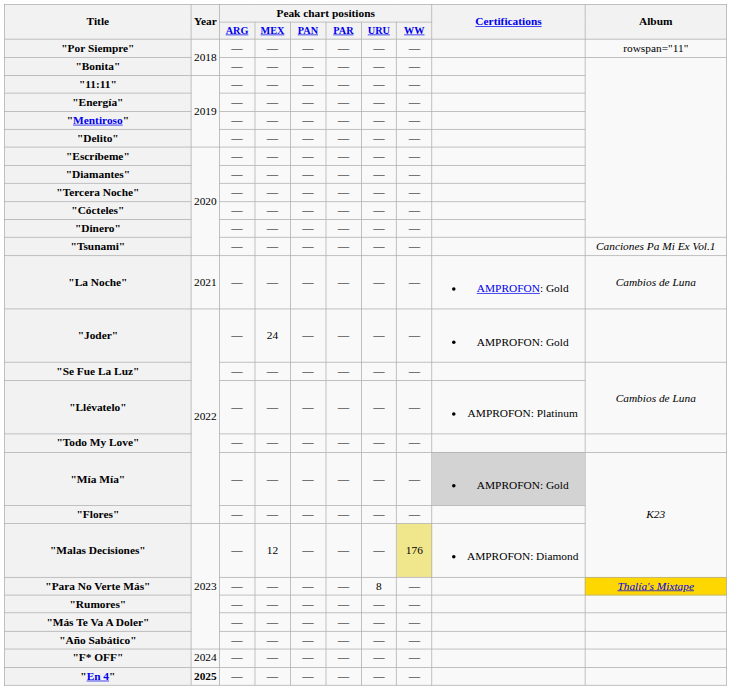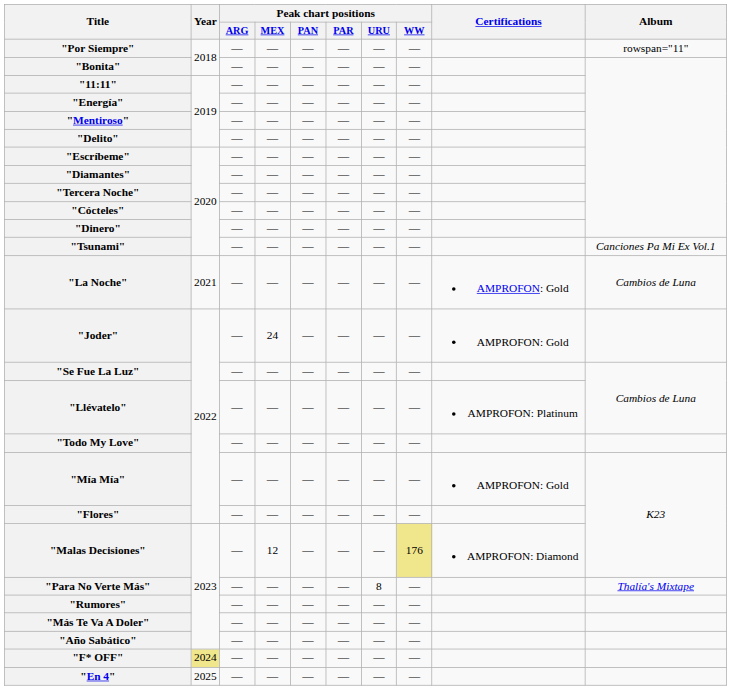(508, 485) lightgrey background -> (508, 485) no background
(656, 586) gold background -> (656, 586) no background
(205, 658) no background -> (205, 658) khaki background
(205, 676) bold -> (205, 676) normal
